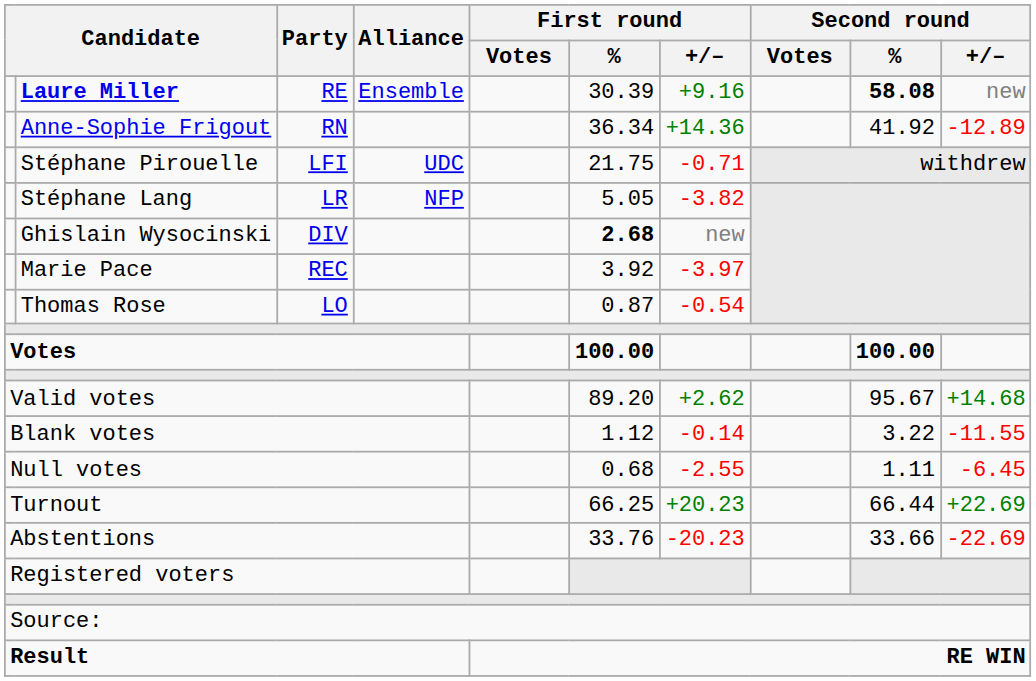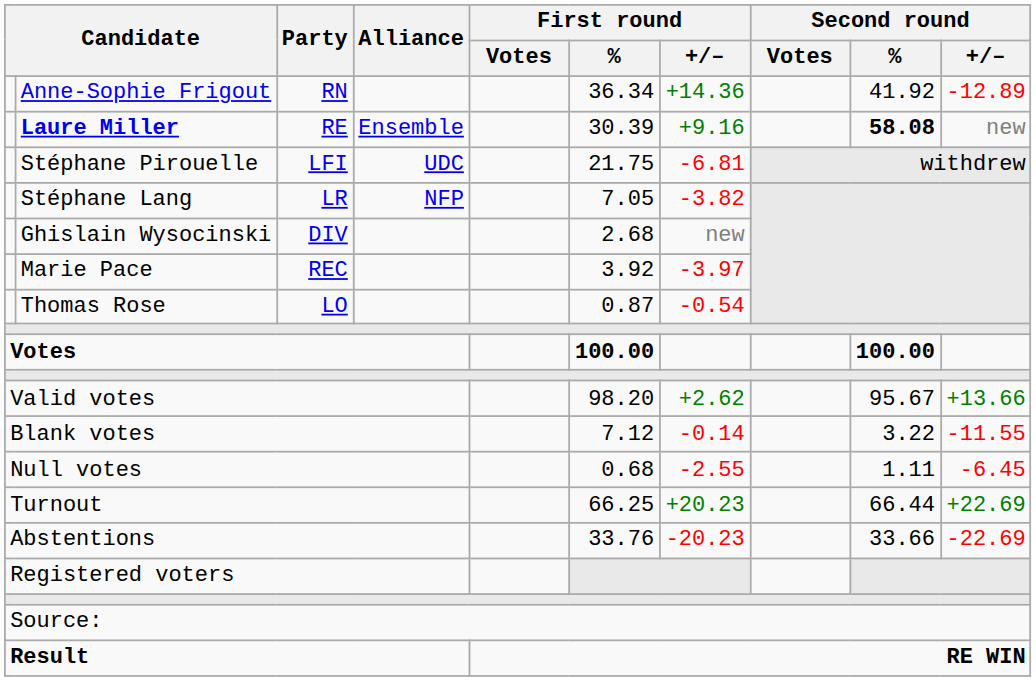rows swapped: (146, 129) <-> (100, 94)
(712, 165) -0.71 -> (712, 165) -6.81
(628, 200) 5.05 -> (628, 200) 7.05
(628, 236) bold -> (628, 236) normal
(621, 399) 89.20 -> (621, 399) 98.20
(986, 399) +14.68 -> (986, 399) +13.66
(628, 434) 1.12 -> (628, 434) 7.12
